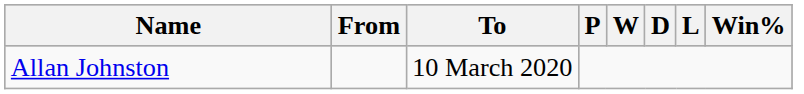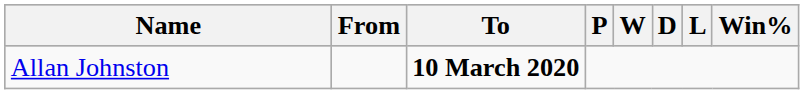(492, 66) normal -> (496, 66) bold
